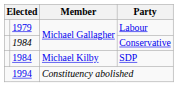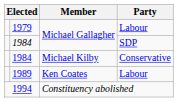(145, 43) Conservative -> (128, 43) SDP
(128, 58) SDP -> (145, 58) Conservative
+ row: (22, 74)
